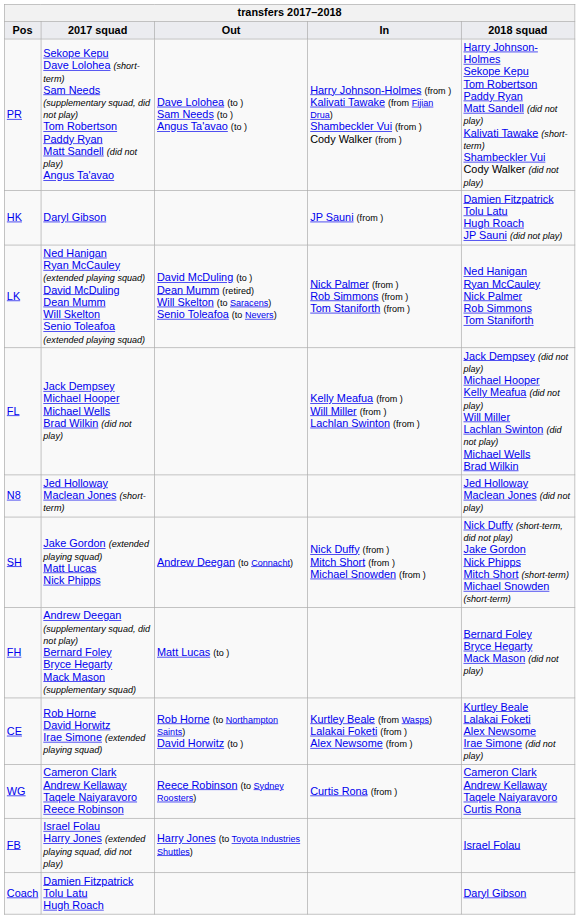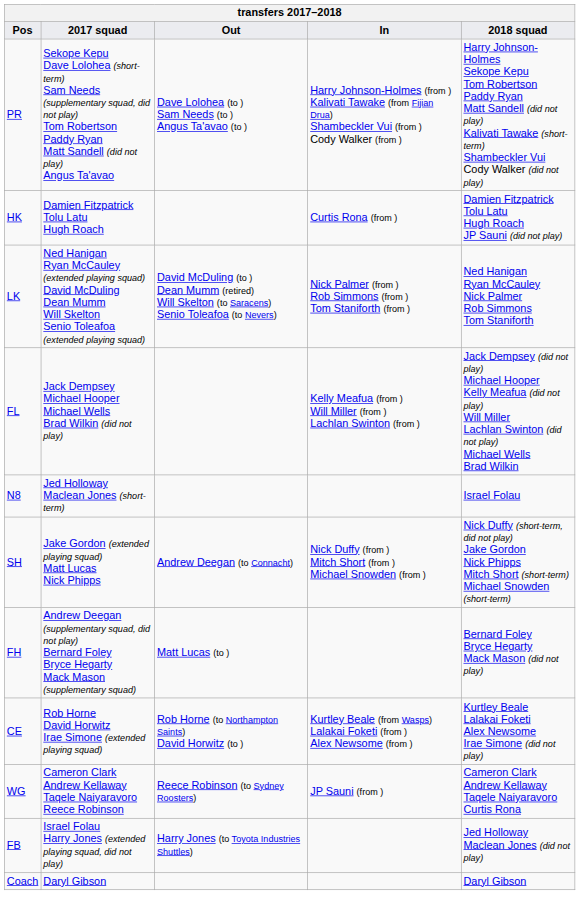(75, 217) Daryl Gibson -> (88, 217) Damien Fitzpatrick Tolu Latu Hugh Roach
(347, 217) JP Sauni (from ) -> (354, 217) Curtis Rona (from )
(517, 496) Jed Holloway Maclean Jones (did not play) -> (492, 496) Israel Folau
(354, 791) Curtis Rona (from ) -> (347, 791) JP Sauni (from )
(492, 845) Israel Folau -> (517, 845) Jed Holloway Maclean Jones (did not play)
(88, 893) Damien Fitzpatrick Tolu Latu Hugh Roach -> (75, 881) Daryl Gibson
